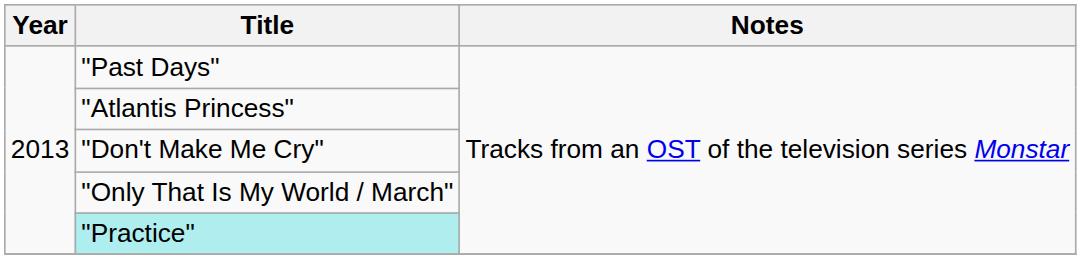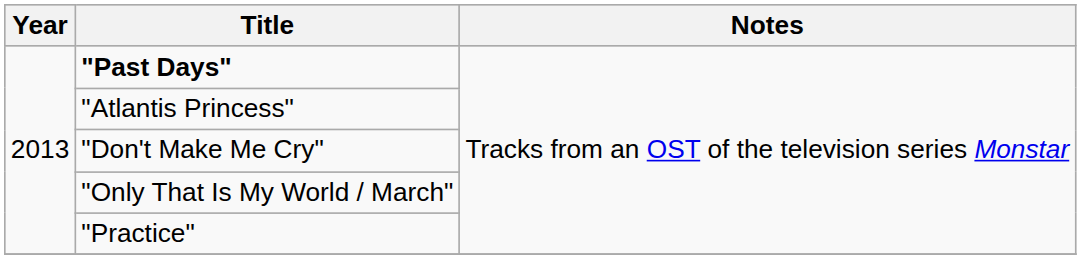(150, 66) normal -> (157, 66) bold
(138, 233) paleturquoise background -> (138, 233) no background
